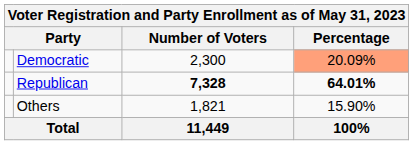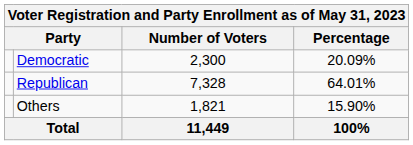(351, 60) lightsalmon background -> (351, 60) no background
(208, 83) bold -> (208, 83) normal
(351, 83) bold -> (351, 83) normal
